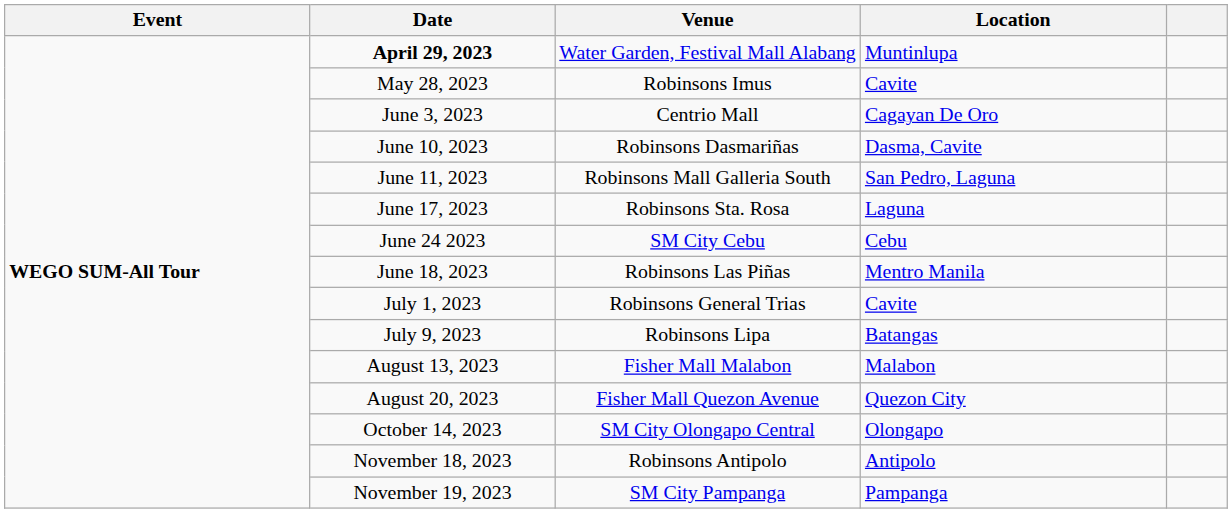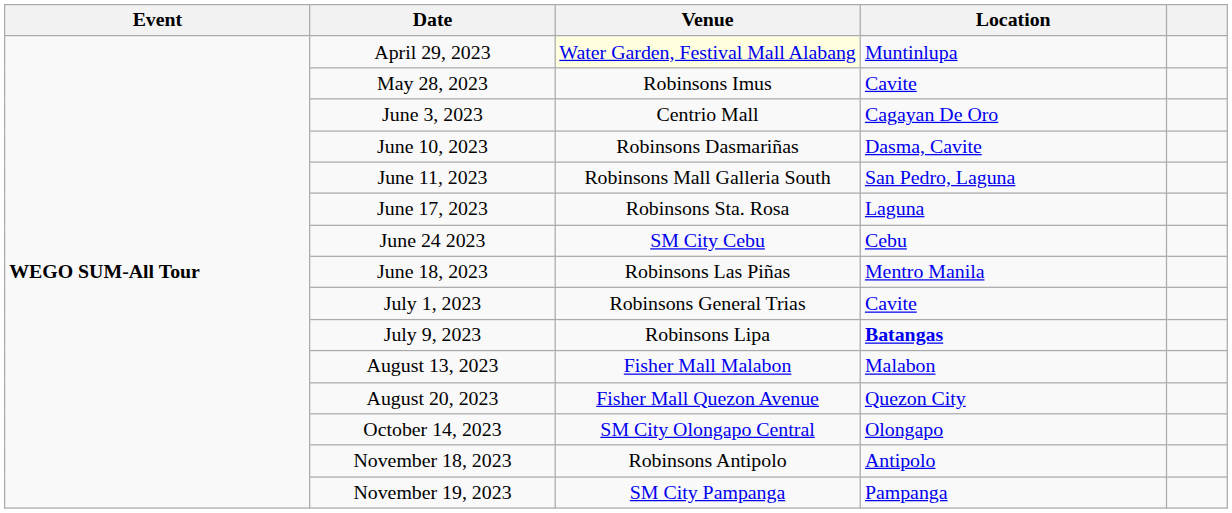(432, 51) bold -> (432, 51) normal
(708, 51) no background -> (708, 51) lightyellow background
(901, 334) normal -> (904, 334) bold
